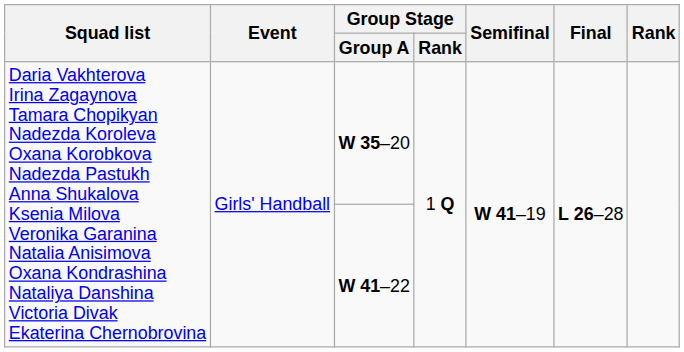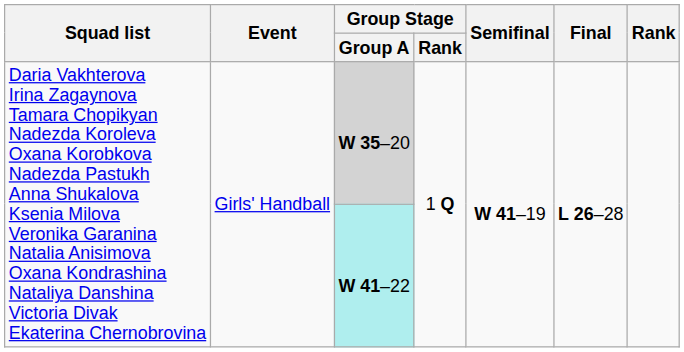(374, 143) no background -> (374, 143) lightgrey background
(374, 286) no background -> (374, 286) paleturquoise background
